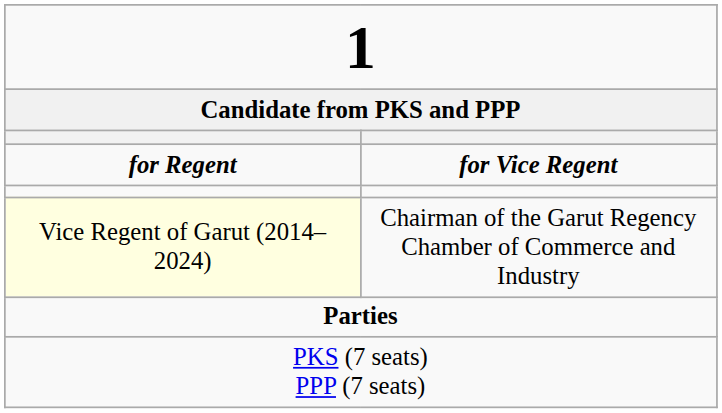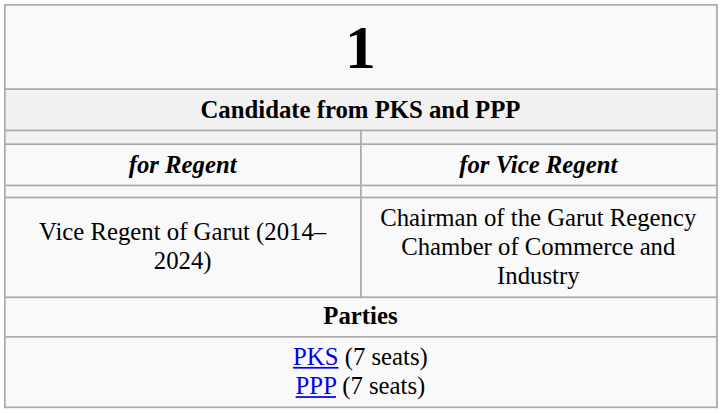(183, 246) lightyellow background -> (183, 246) no background
